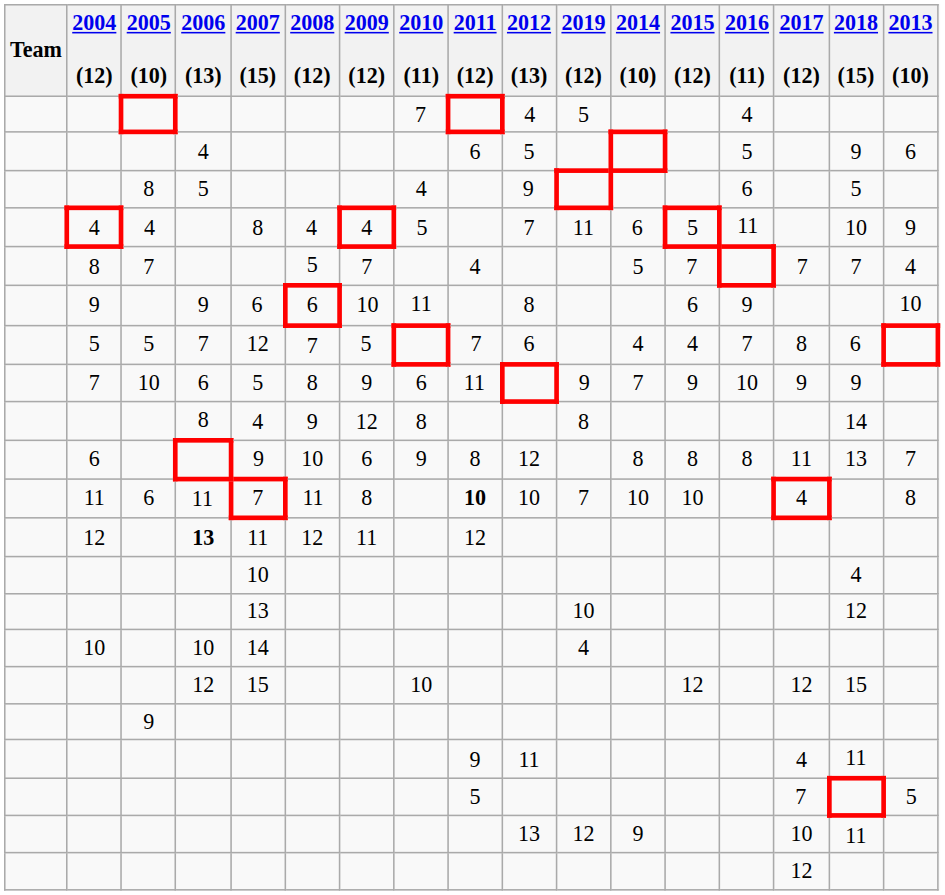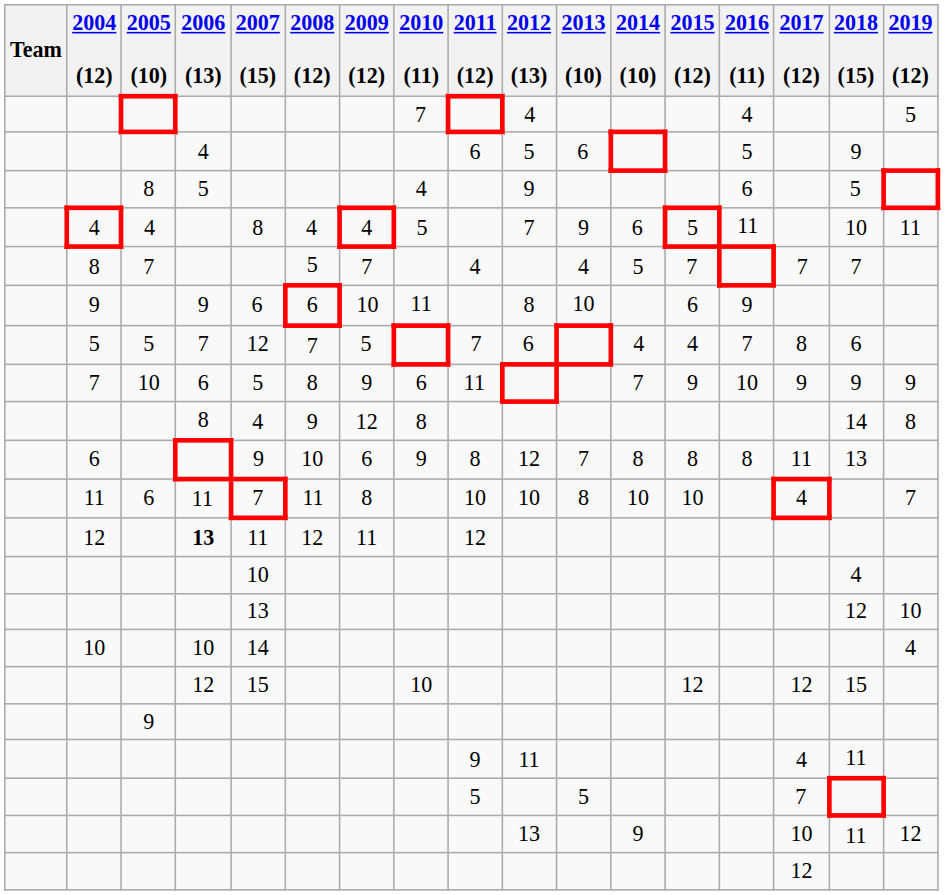columns swapped: (910, 50) <-> (584, 50)
(475, 498) bold -> (475, 498) normal
